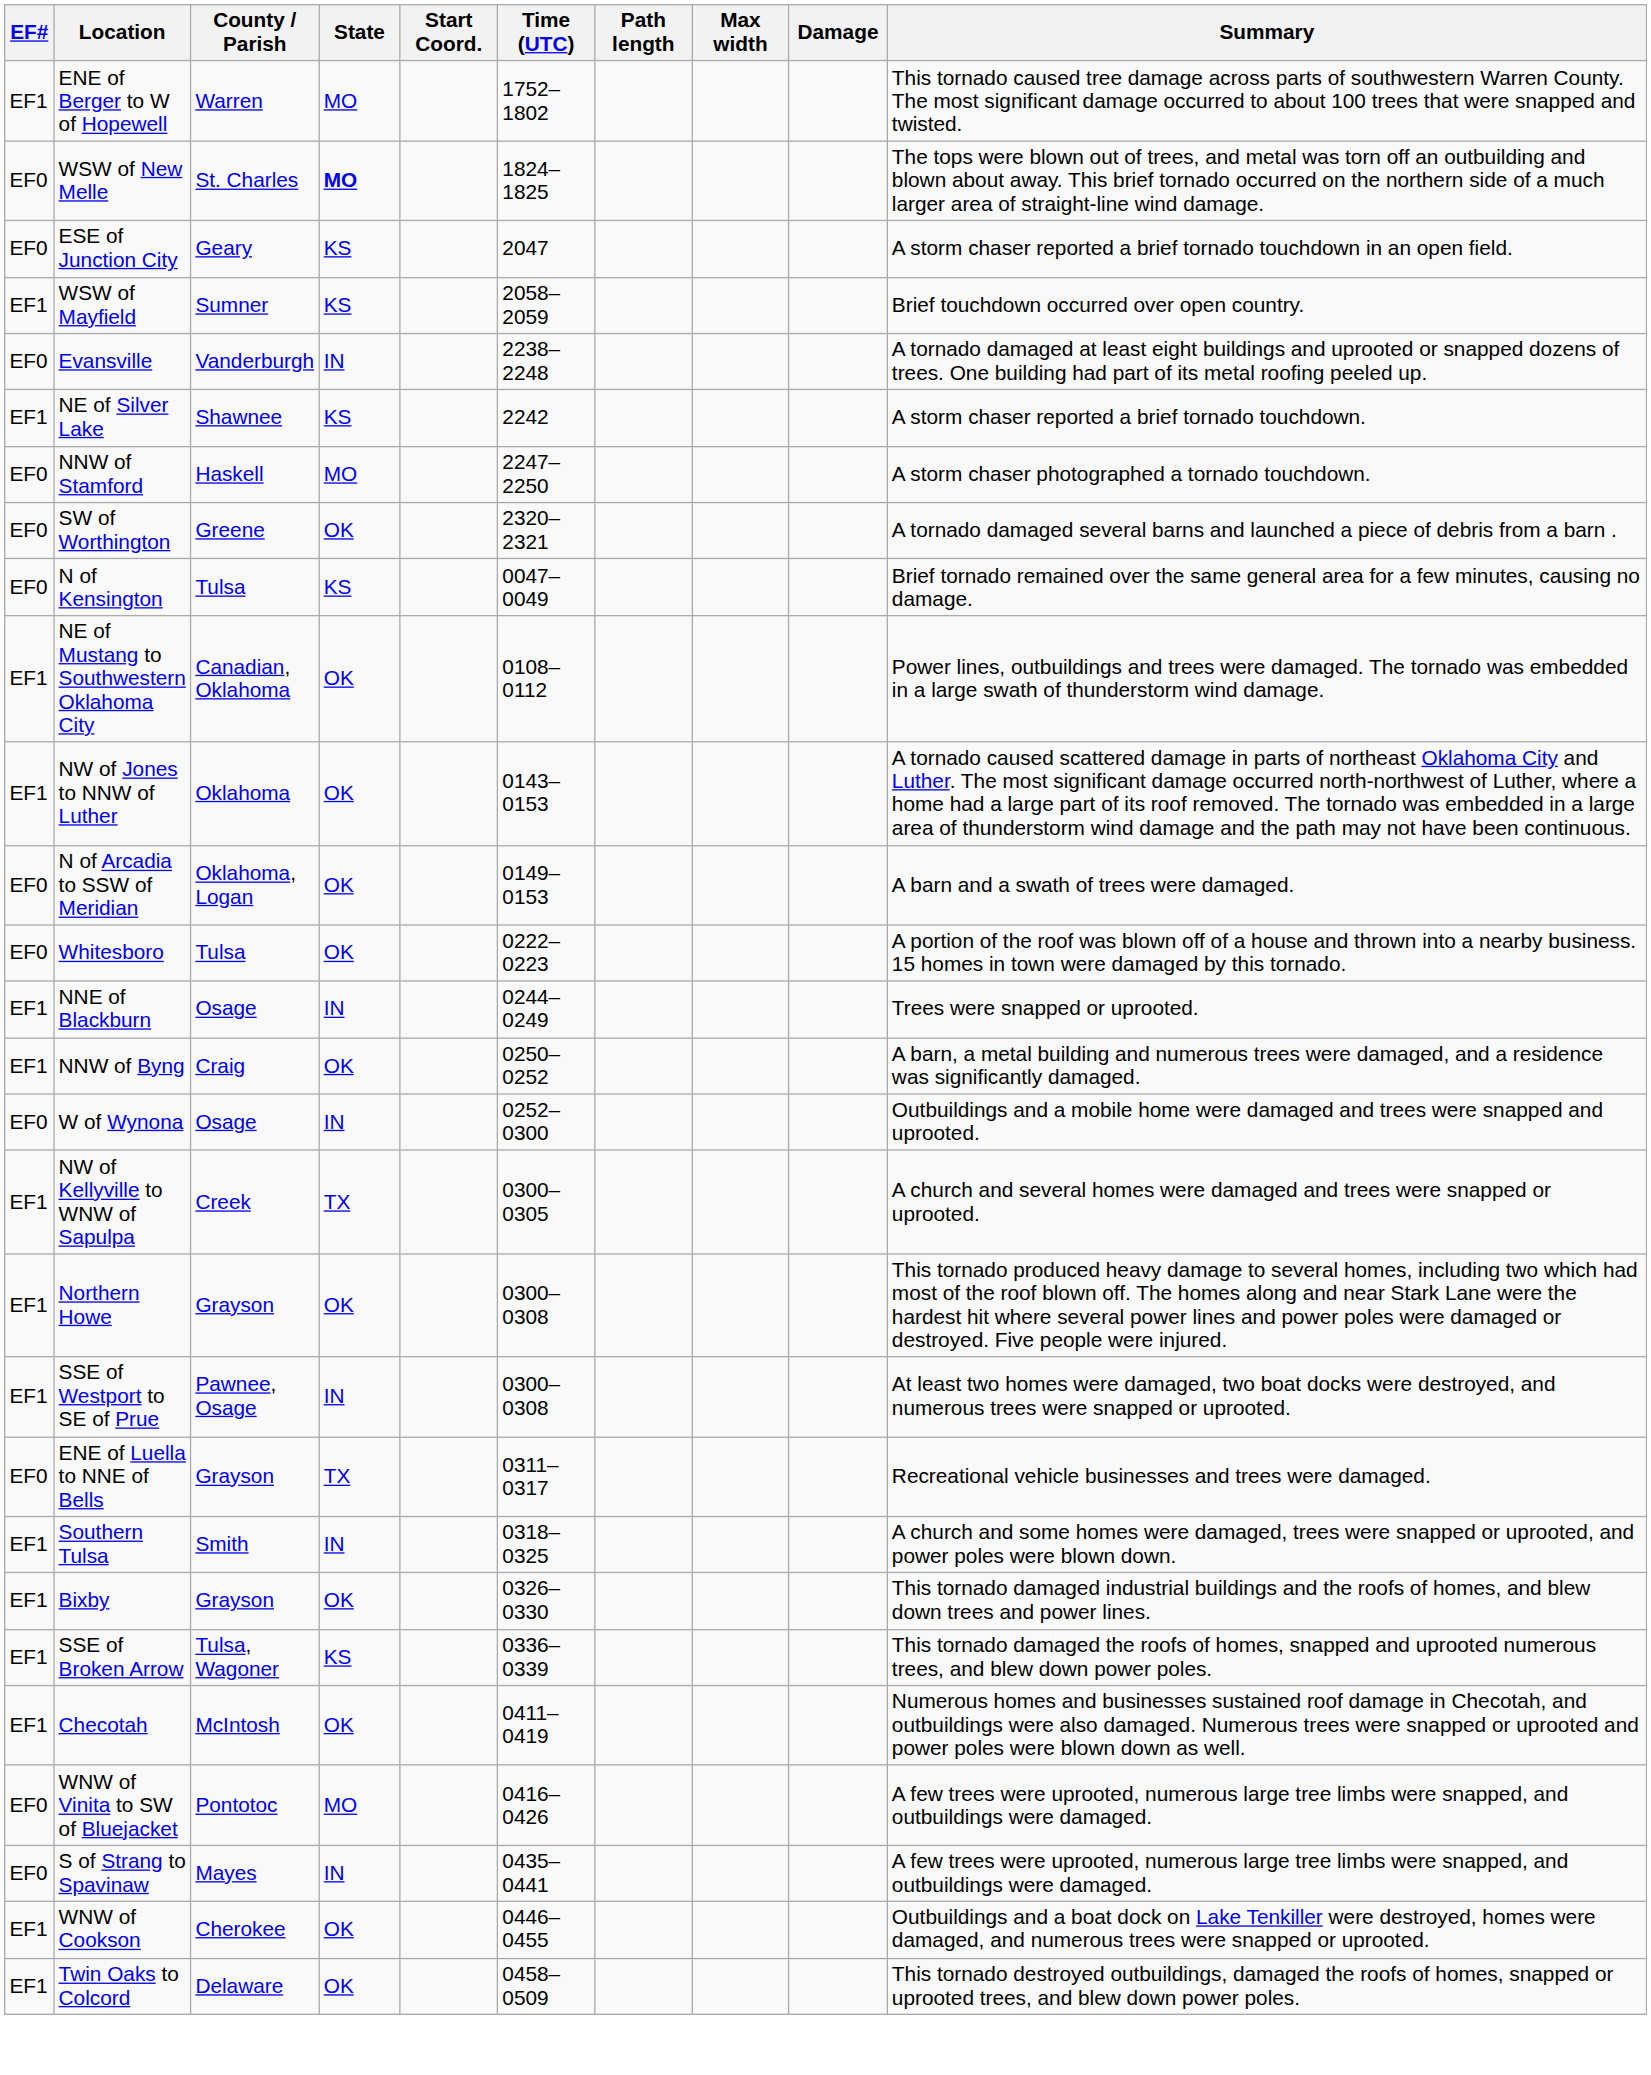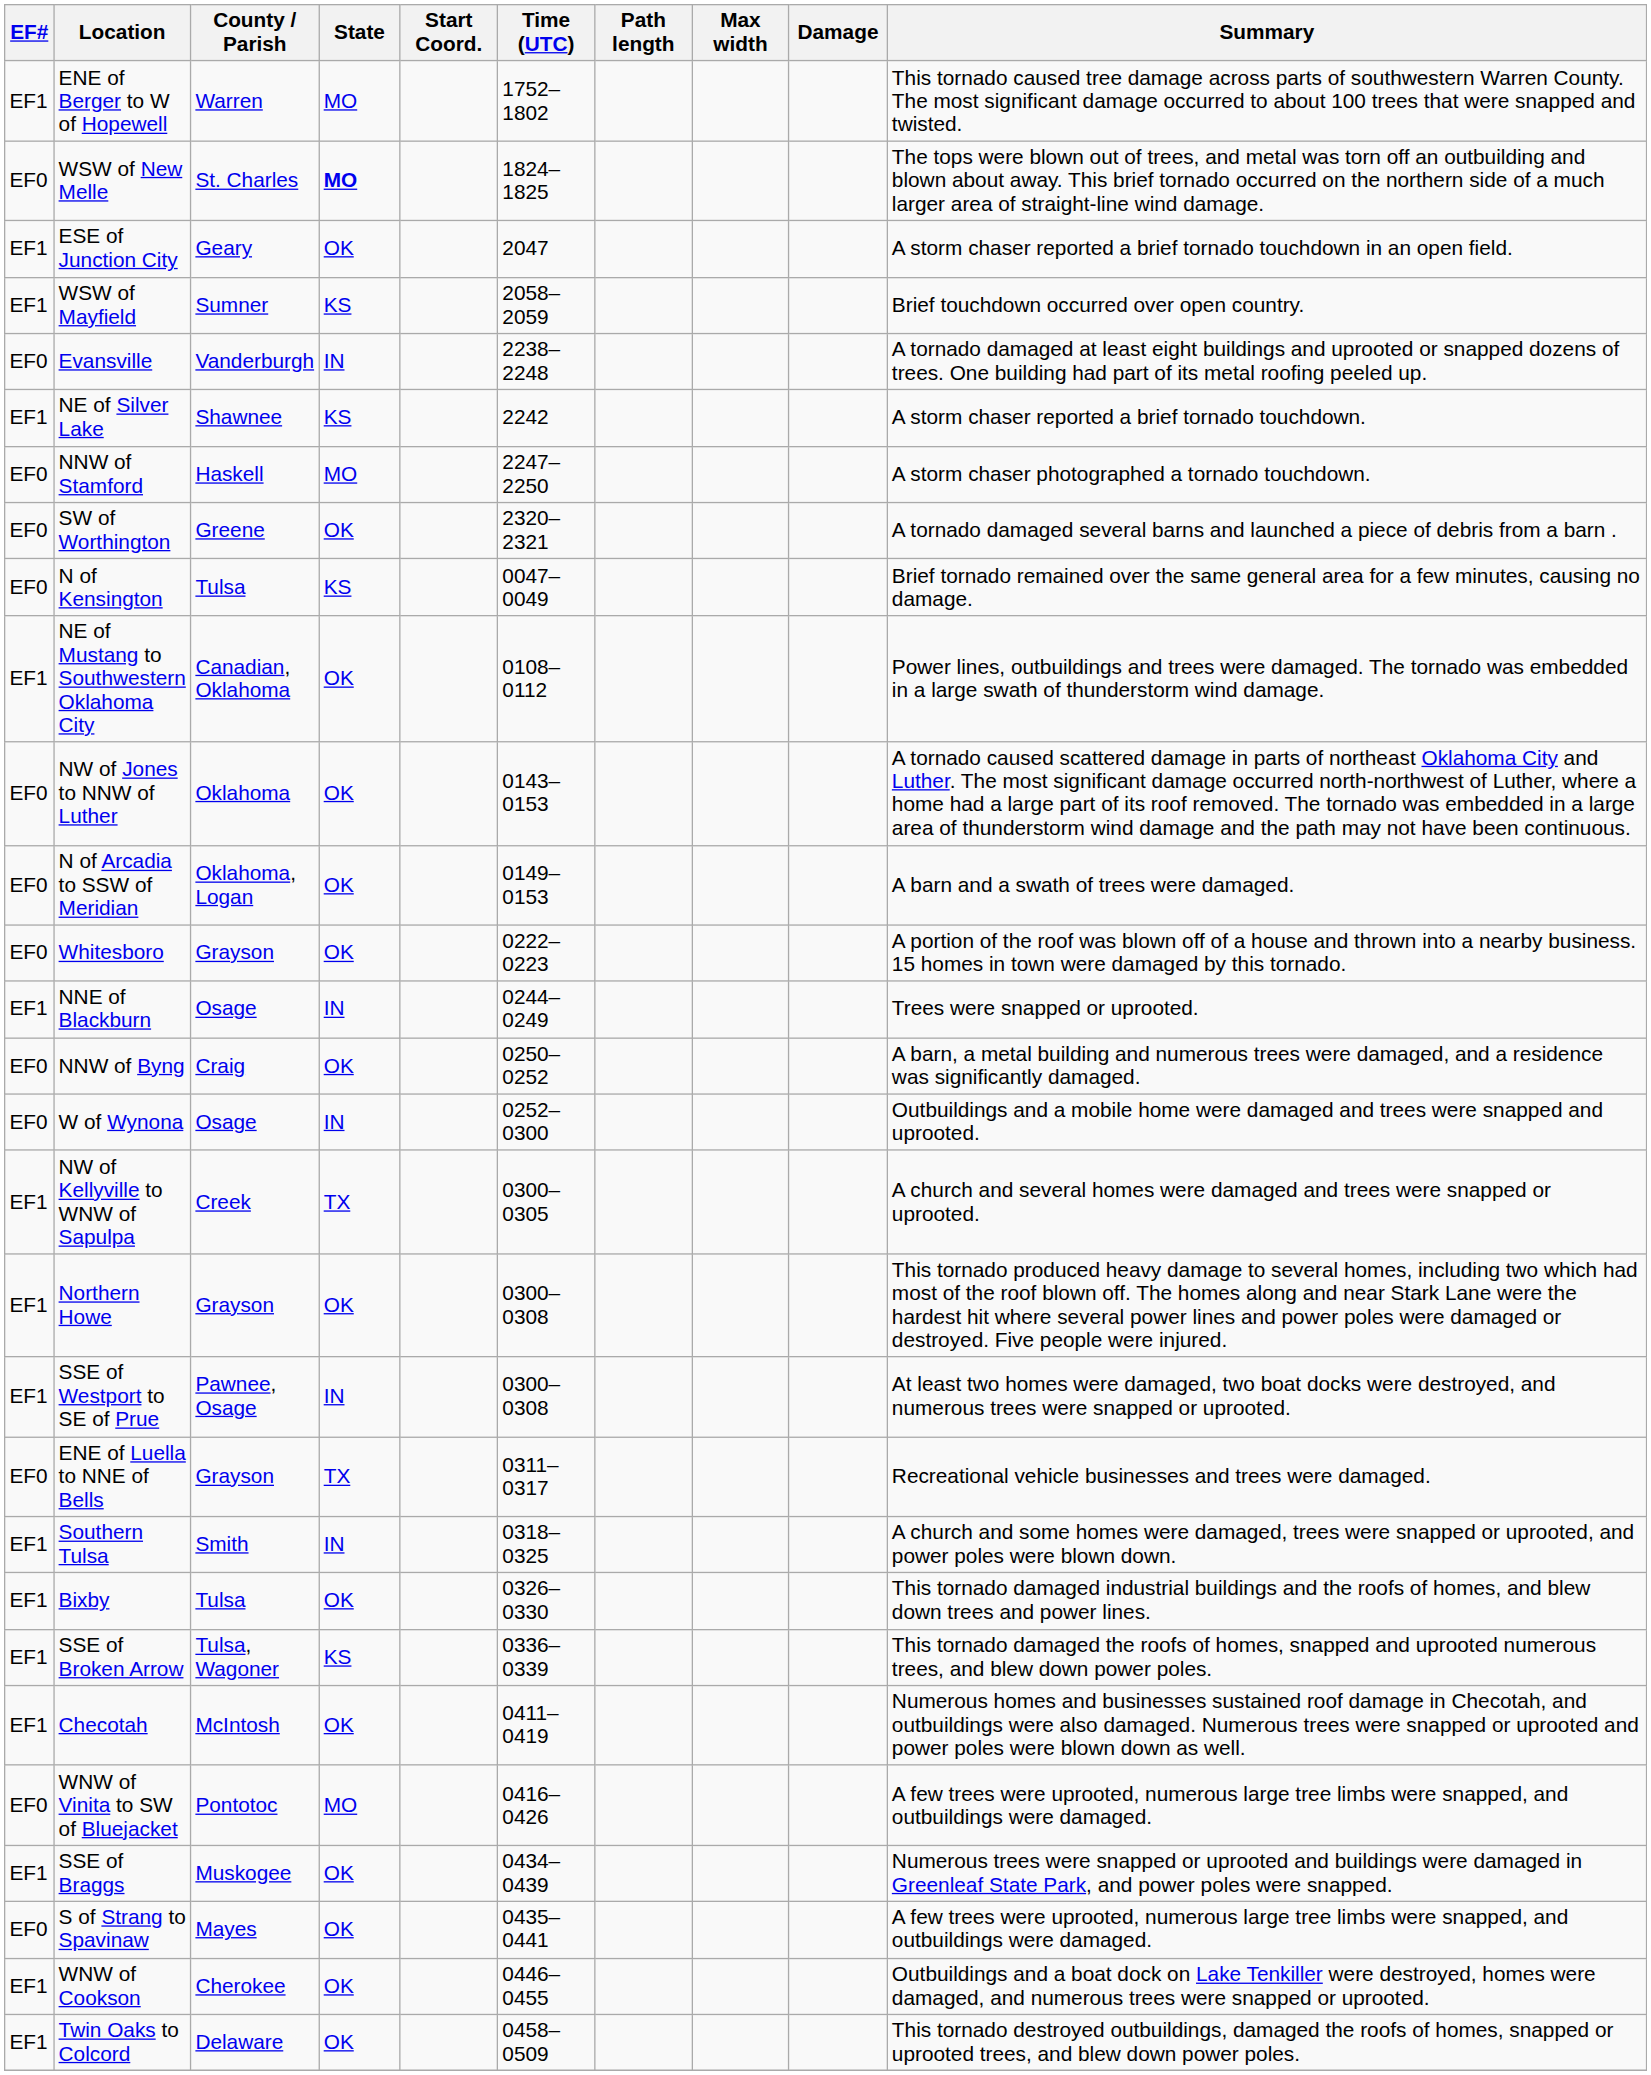(29, 248) EF0 -> (29, 248) EF1
(338, 248) KS -> (339, 248) OK
(29, 793) EF1 -> (29, 793) EF0
(220, 952) Tulsa -> (235, 952) Grayson
(29, 1065) EF1 -> (29, 1065) EF0
(235, 1600) Grayson -> (220, 1600) Tulsa
+ row: (92, 1873)
(334, 1873) IN -> (339, 1929) OK
